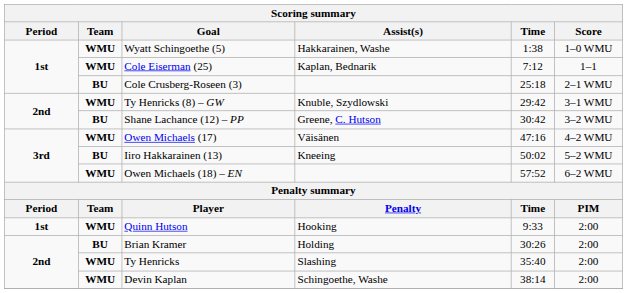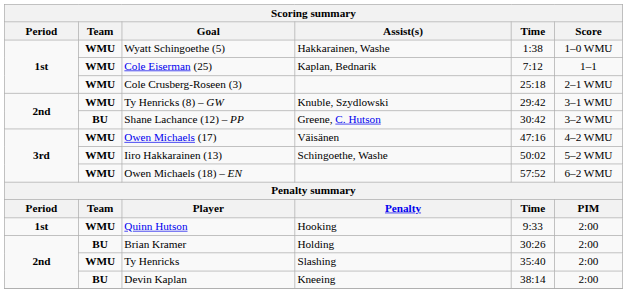(100, 84) BU -> (100, 84) WMU
(100, 155) BU -> (100, 155) WMU
(316, 155) Kneeing -> (343, 155) Schingoethe, Washe
(100, 279) WMU -> (100, 279) BU
(343, 279) Schingoethe, Washe -> (316, 279) Kneeing
